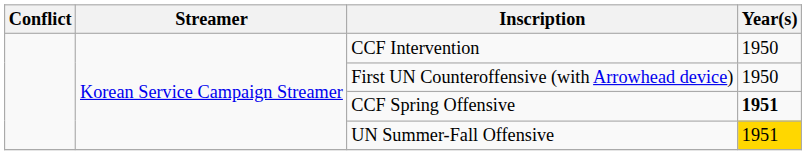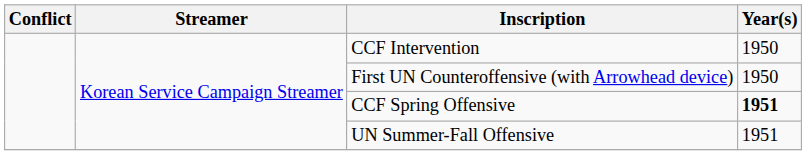(760, 134) gold background -> (760, 134) no background
